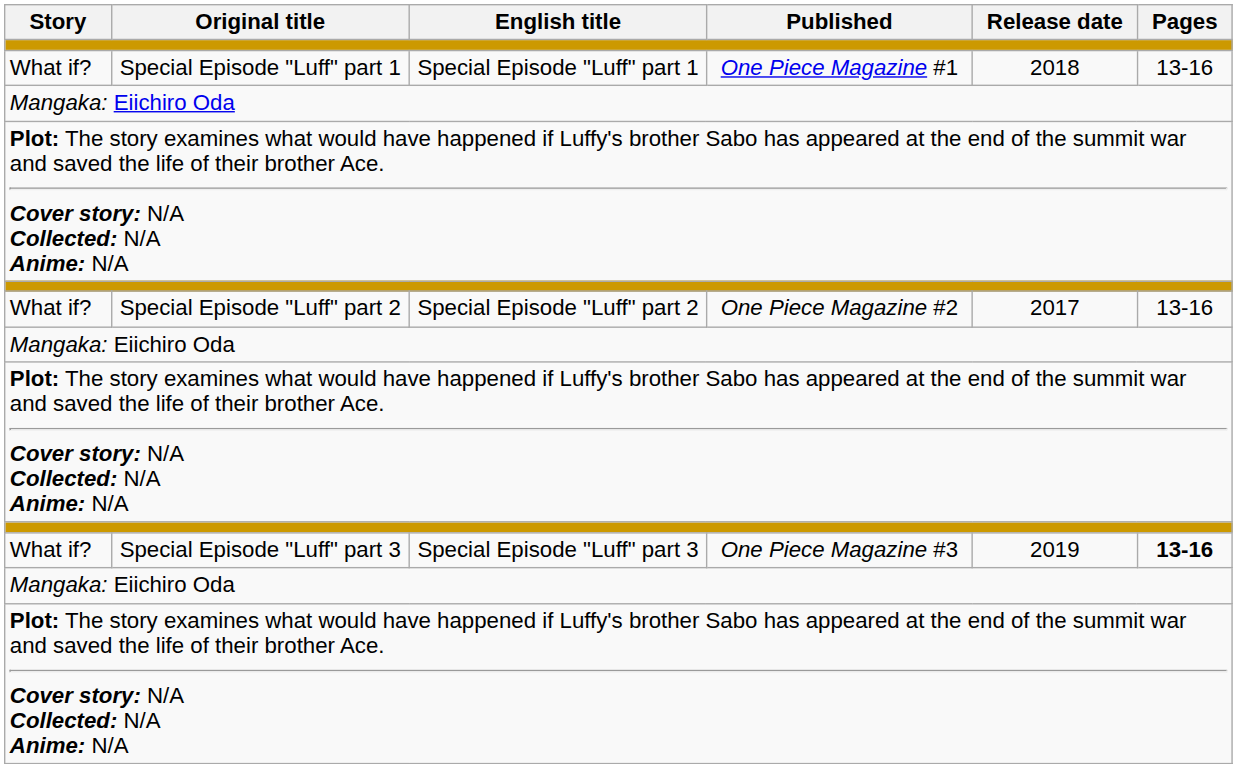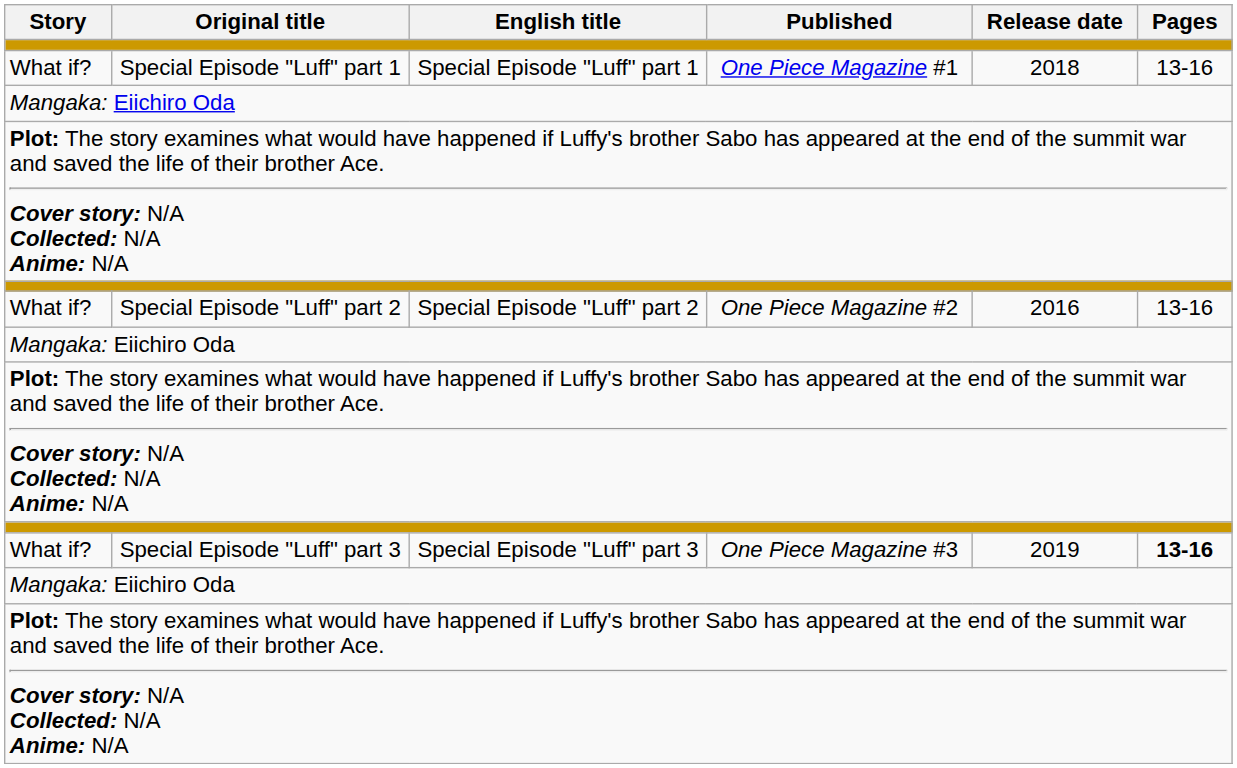(1055, 308) 2017 -> (1055, 308) 2016
